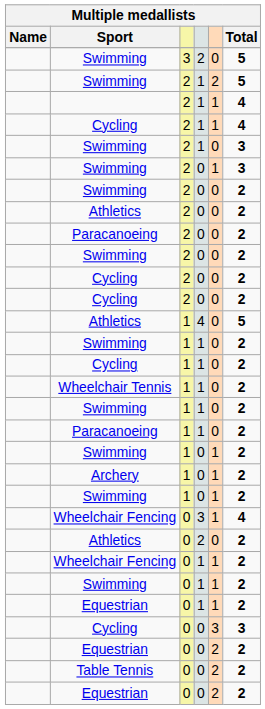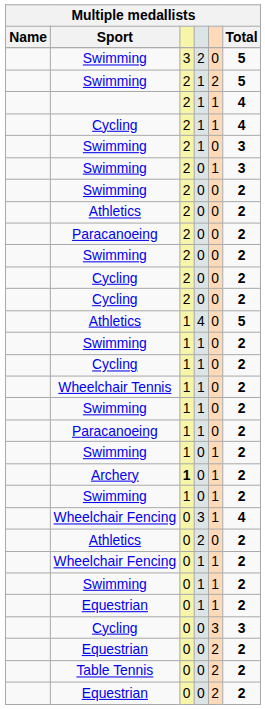(187, 474) normal -> (187, 474) bold
